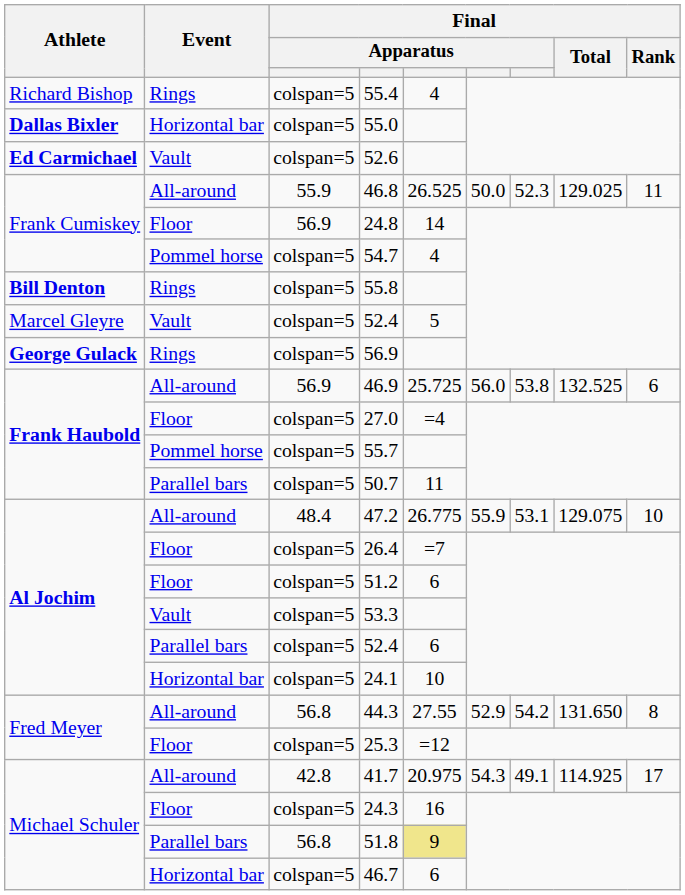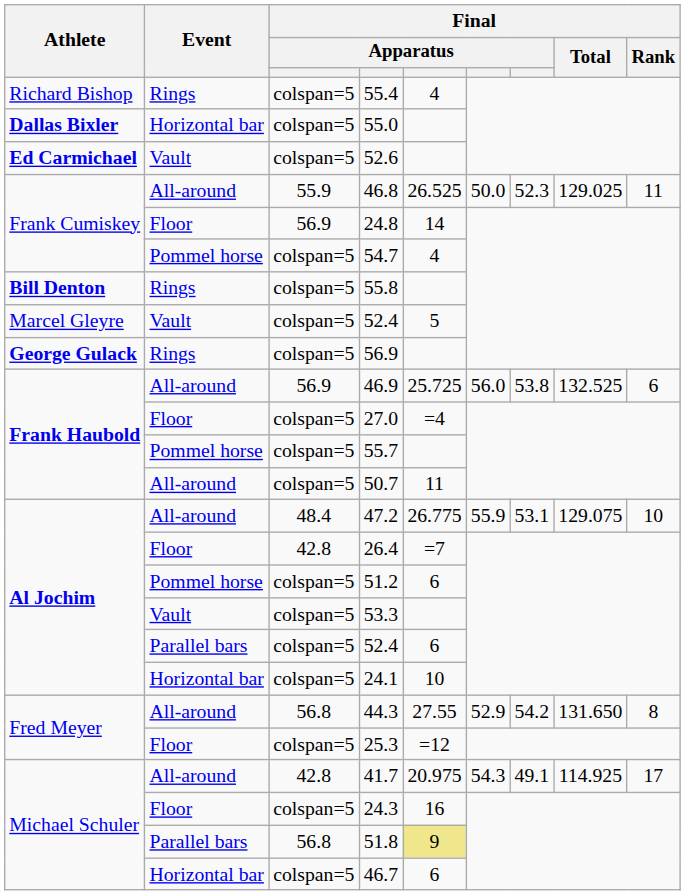(198, 483) Parallel bars -> (193, 483) All-around
(314, 548) colspan=5 -> (314, 548) 42.8
(171, 581) Floor -> (206, 581) Pommel horse
